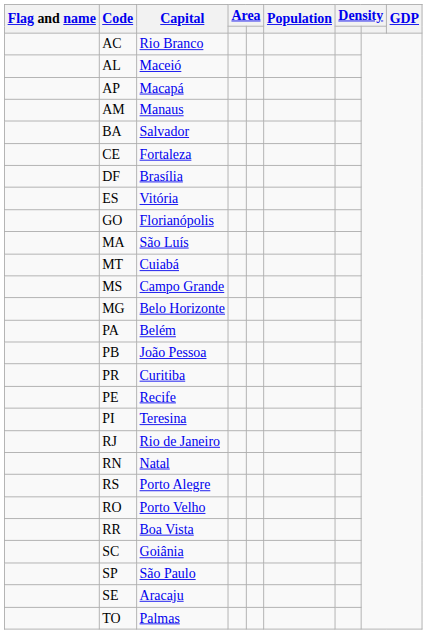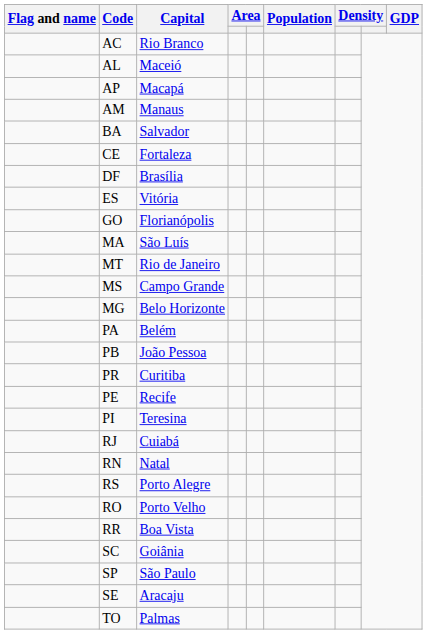(159, 264) Cuiabá -> (180, 264) Rio de Janeiro
(180, 441) Rio de Janeiro -> (159, 441) Cuiabá
